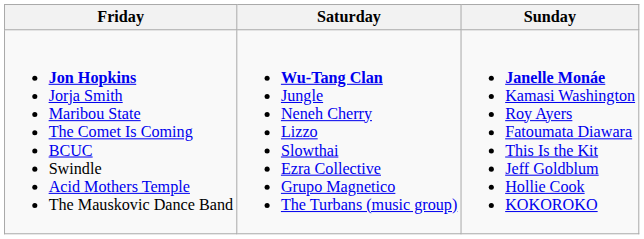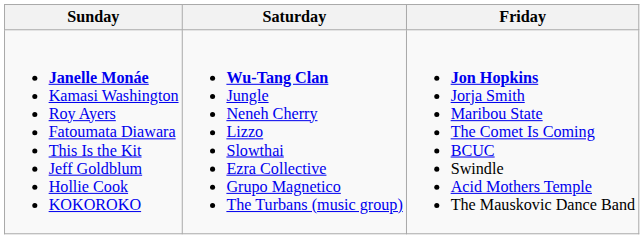columns swapped: (121, 17) <-> (550, 17)
